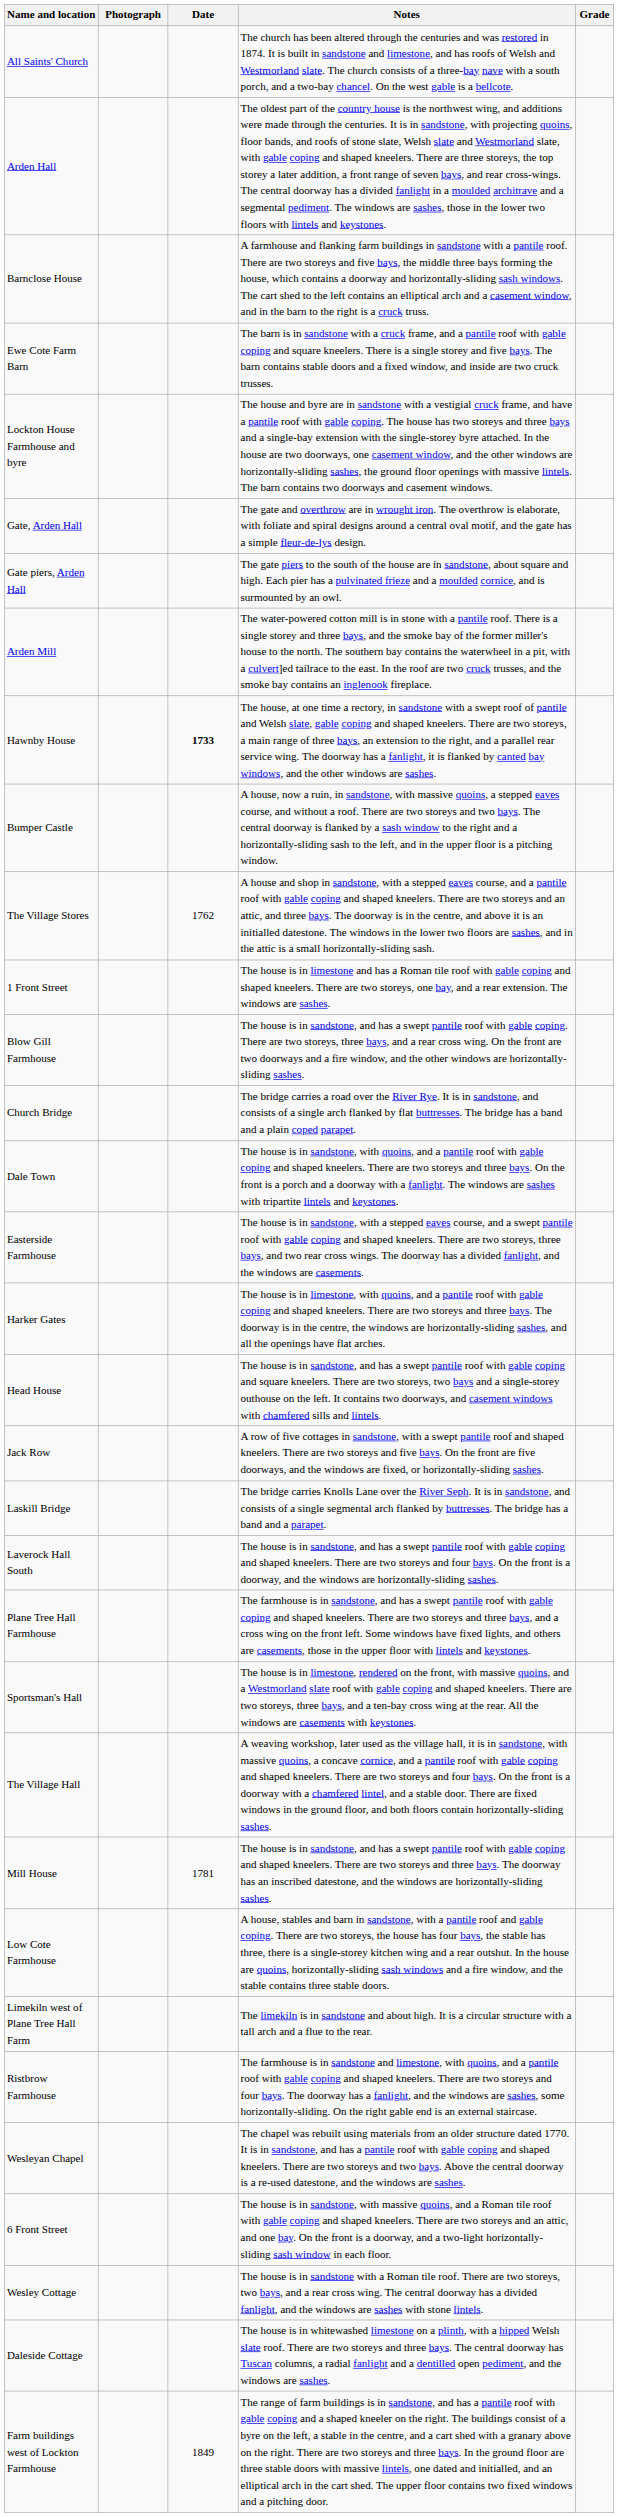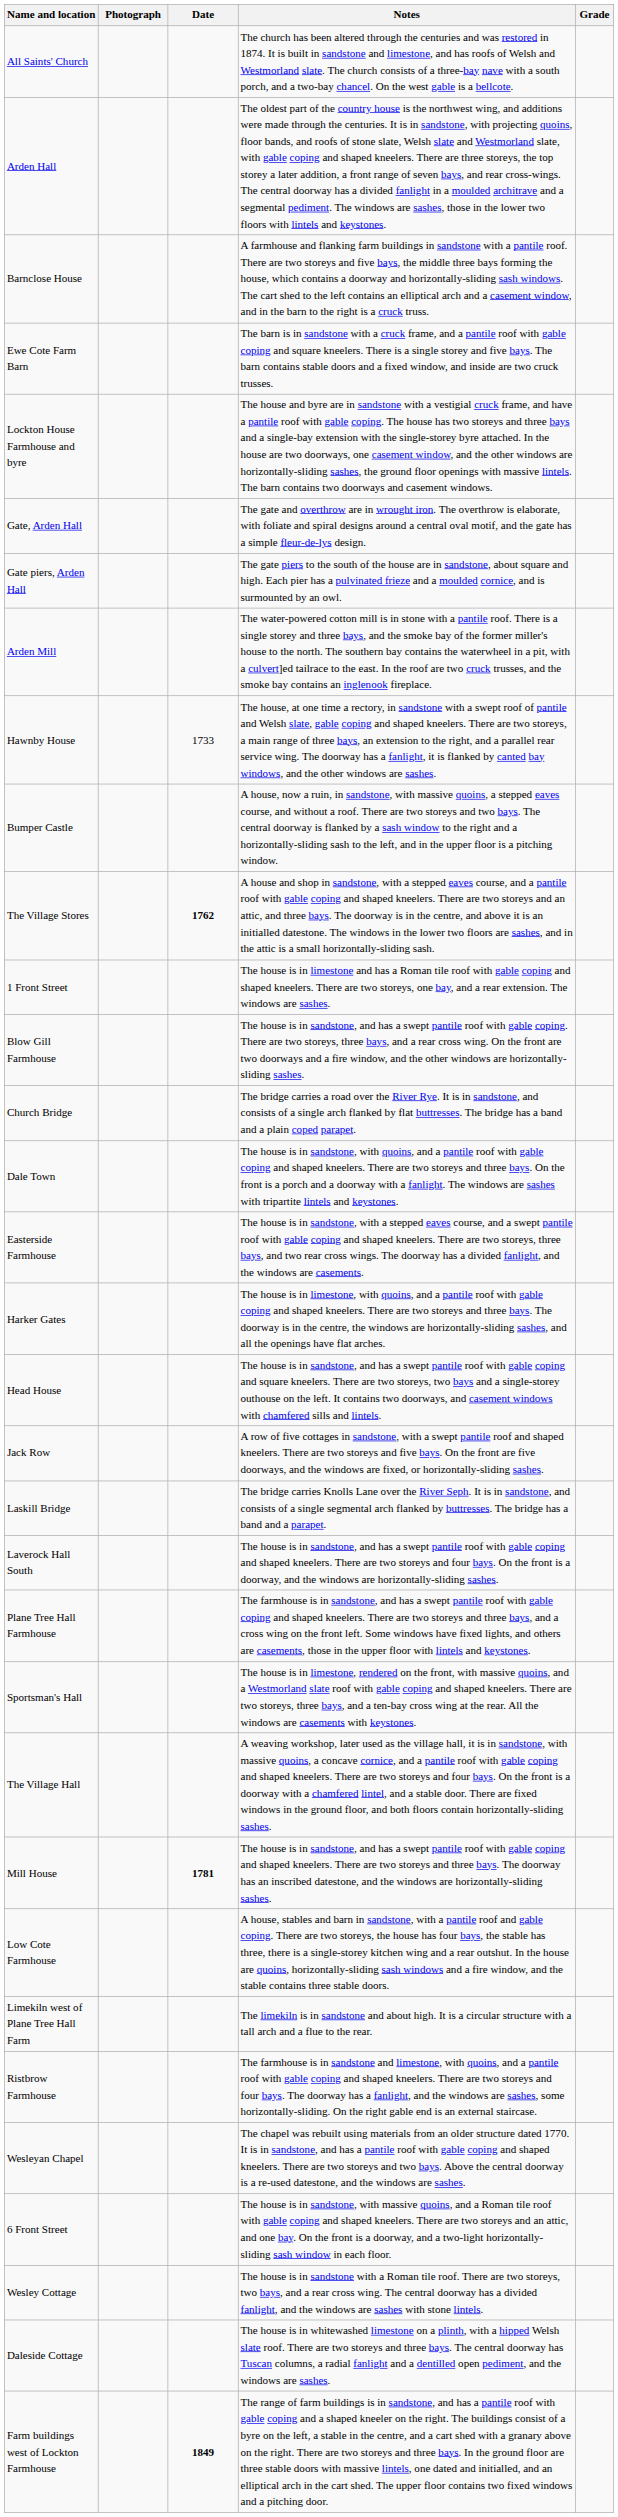(203, 740) bold -> (203, 740) normal
(203, 915) normal -> (203, 915) bold
(203, 1873) normal -> (203, 1873) bold
(203, 2451) normal -> (203, 2451) bold
